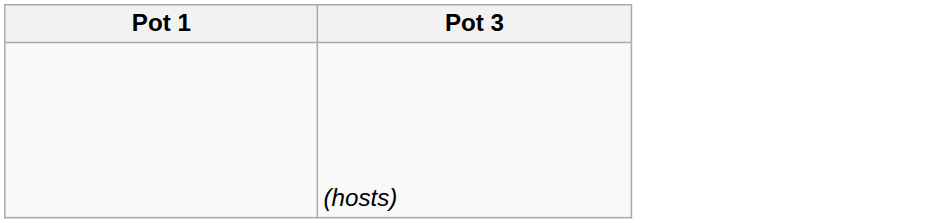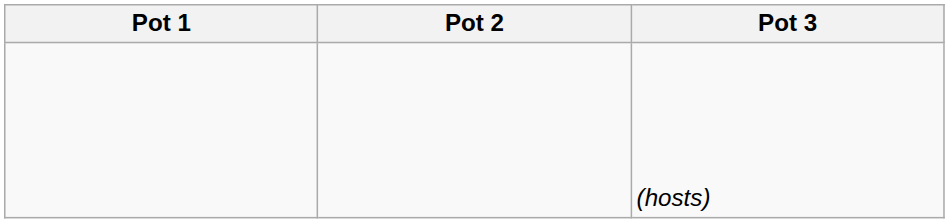+ column: (474, 23)
